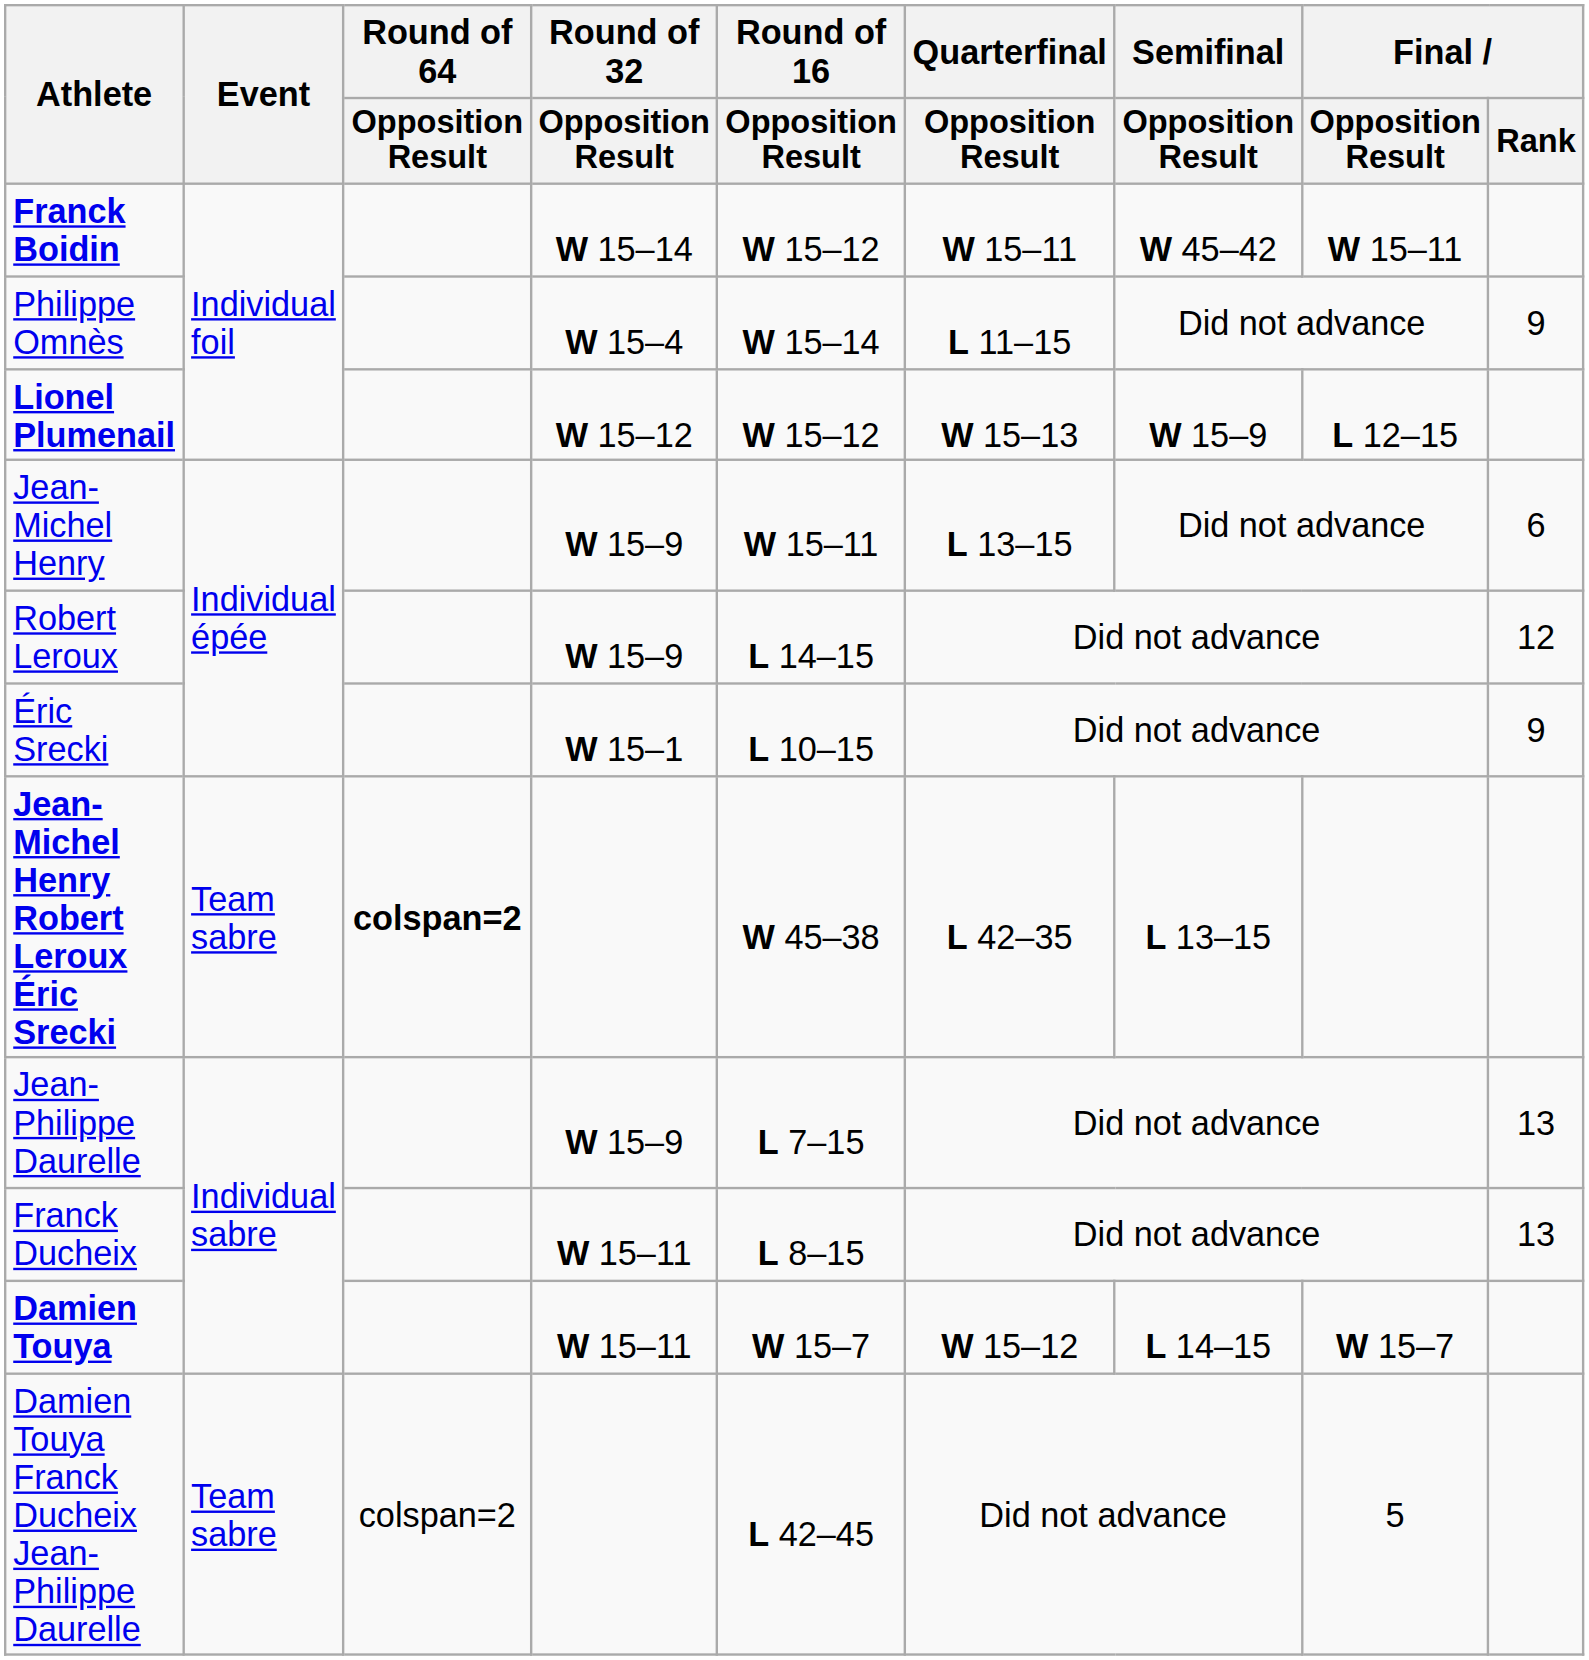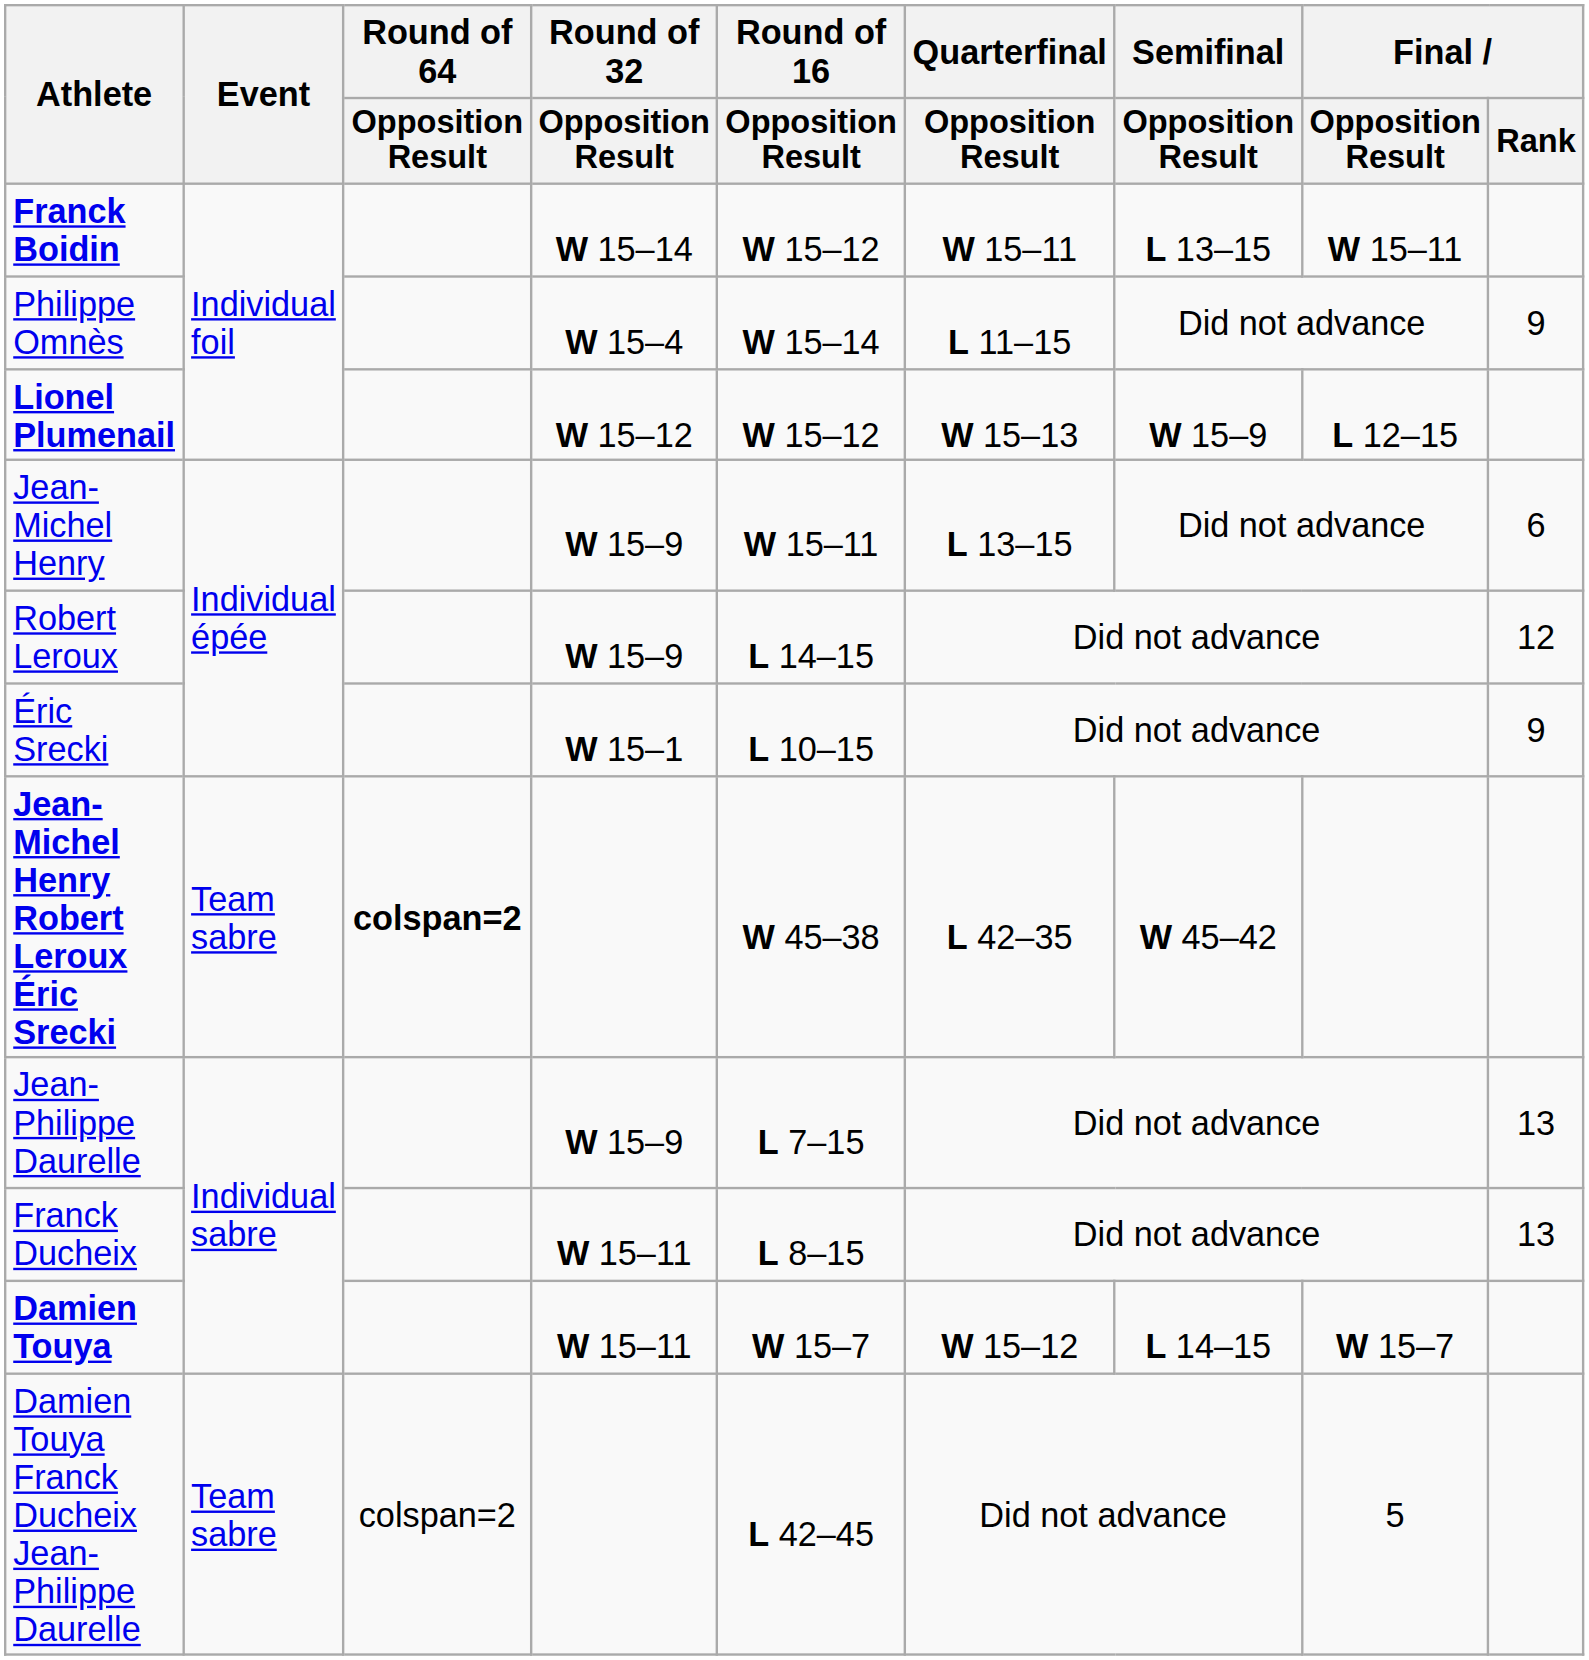(1208, 250) W 45–42 -> (1208, 250) L 13–15
(1208, 936) L 13–15 -> (1208, 936) W 45–42
